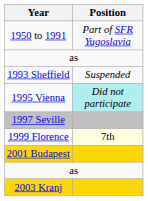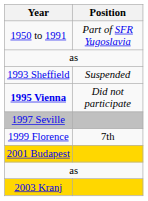(38, 97) normal -> (38, 97) bold
(108, 97) paleturquoise background -> (108, 97) no background
(108, 137) lightyellow background -> (108, 137) no background
